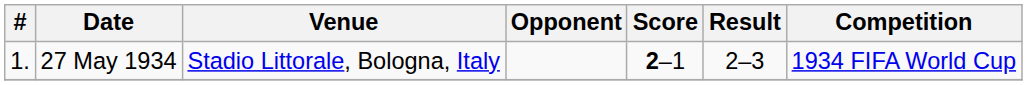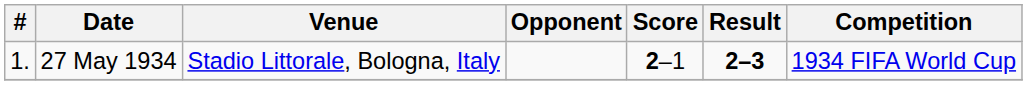(745, 60) normal -> (745, 60) bold
